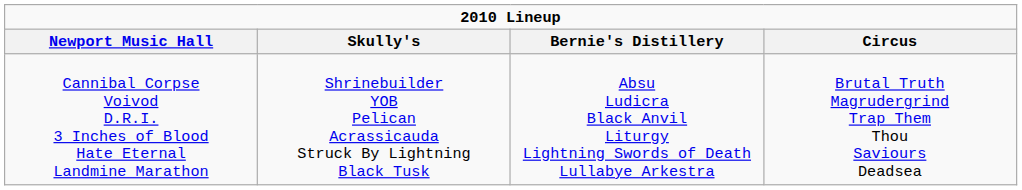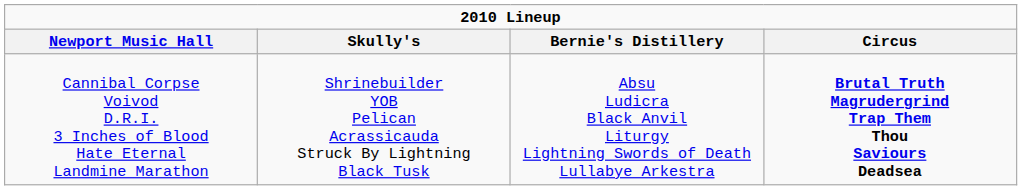(890, 128) normal -> (890, 128) bold
